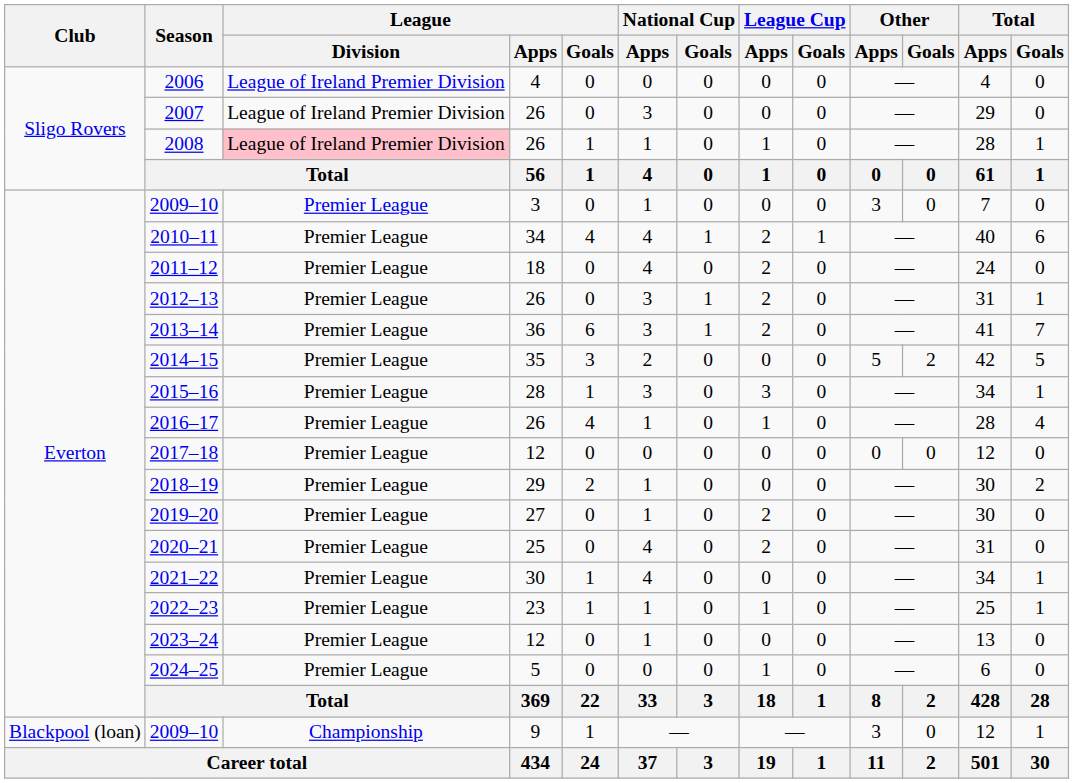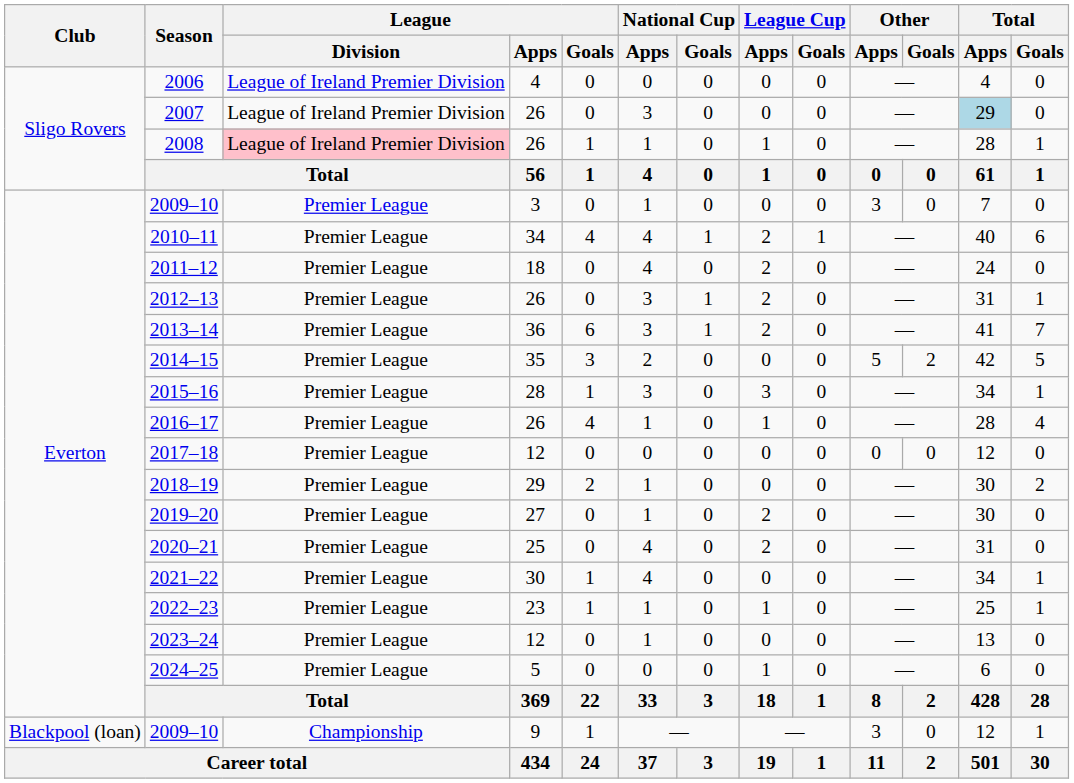(985, 112) no background -> (985, 112) lightblue background
